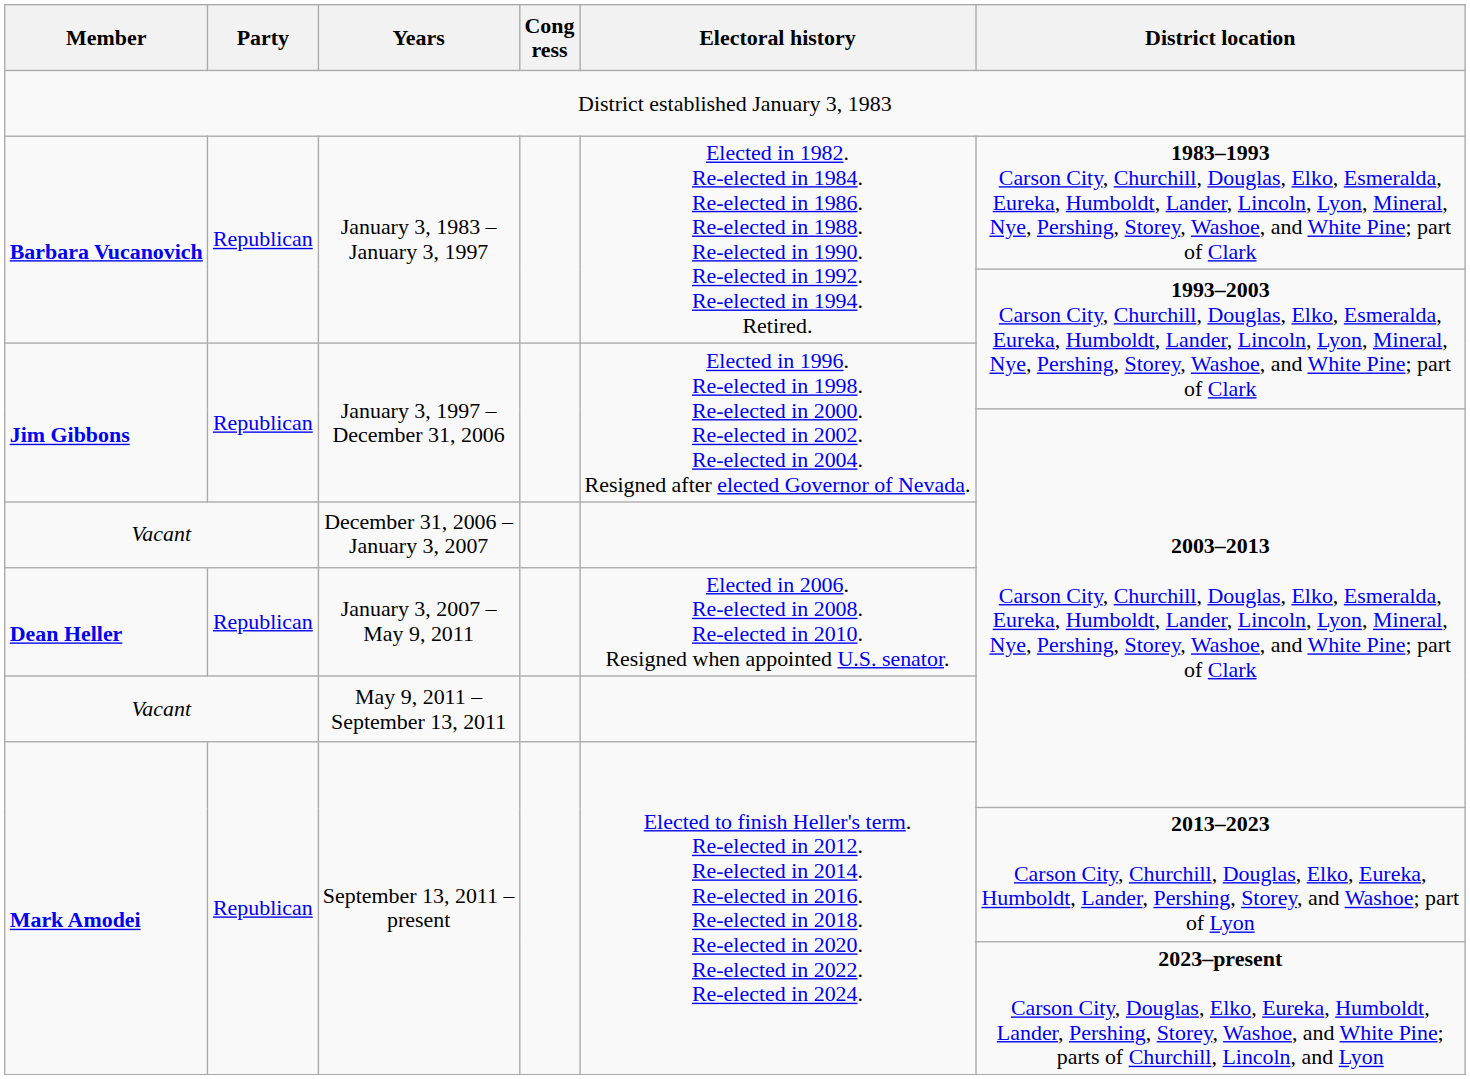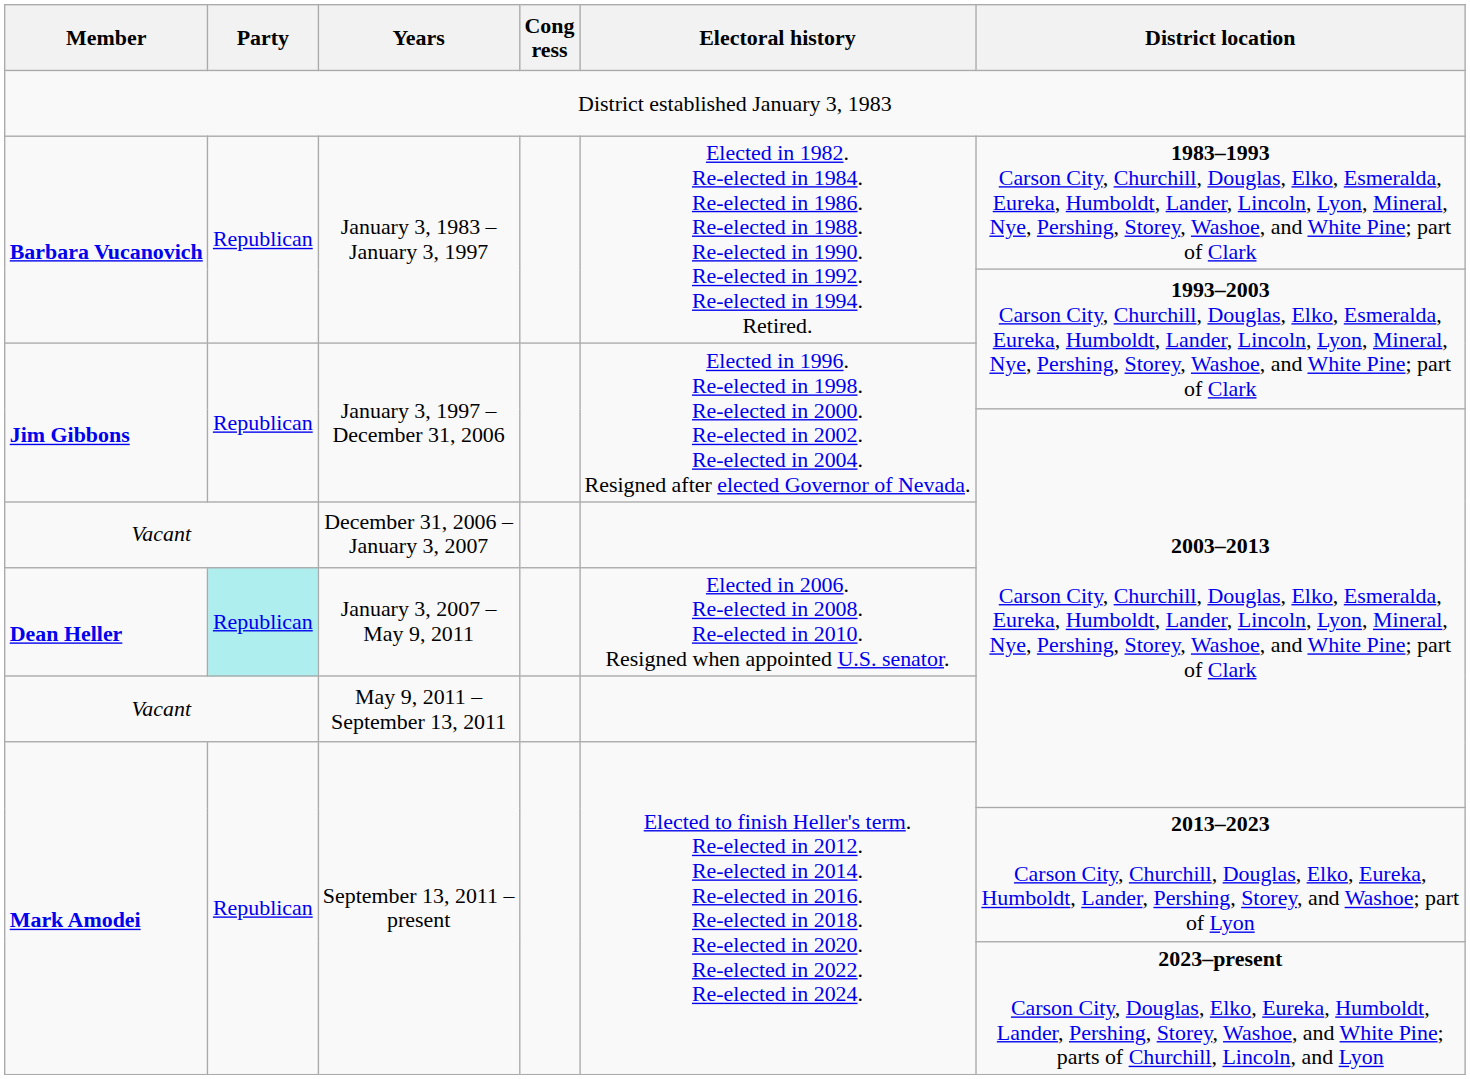(263, 621) no background -> (263, 621) paleturquoise background
